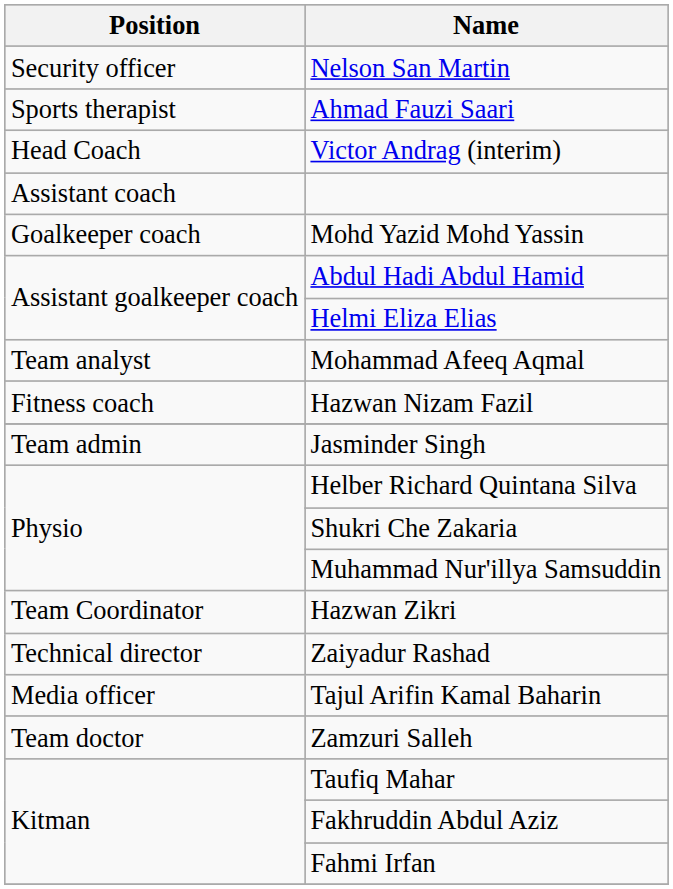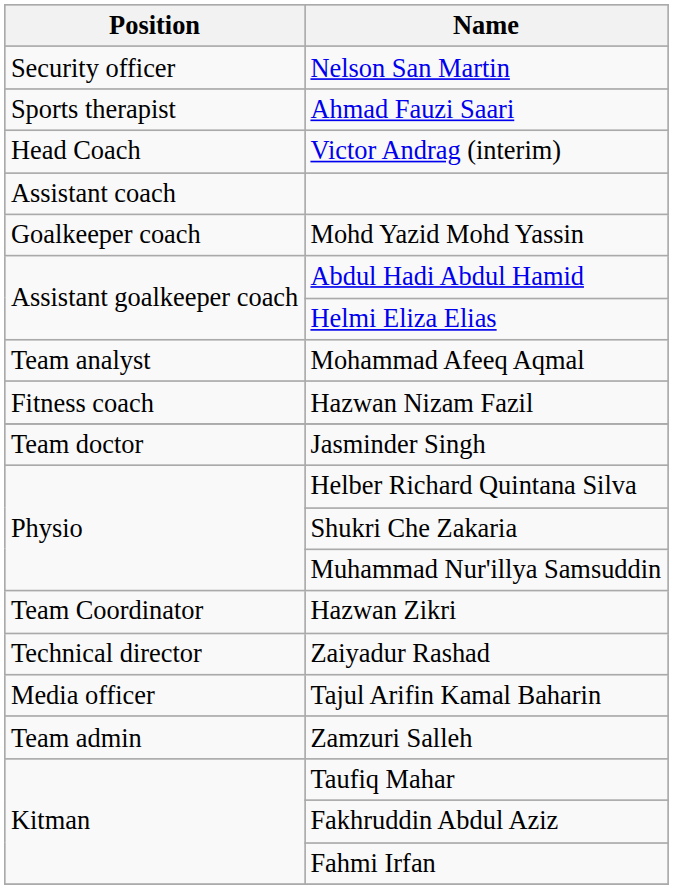(76, 444) Team admin -> (77, 444) Team doctor
(77, 737) Team doctor -> (76, 737) Team admin
